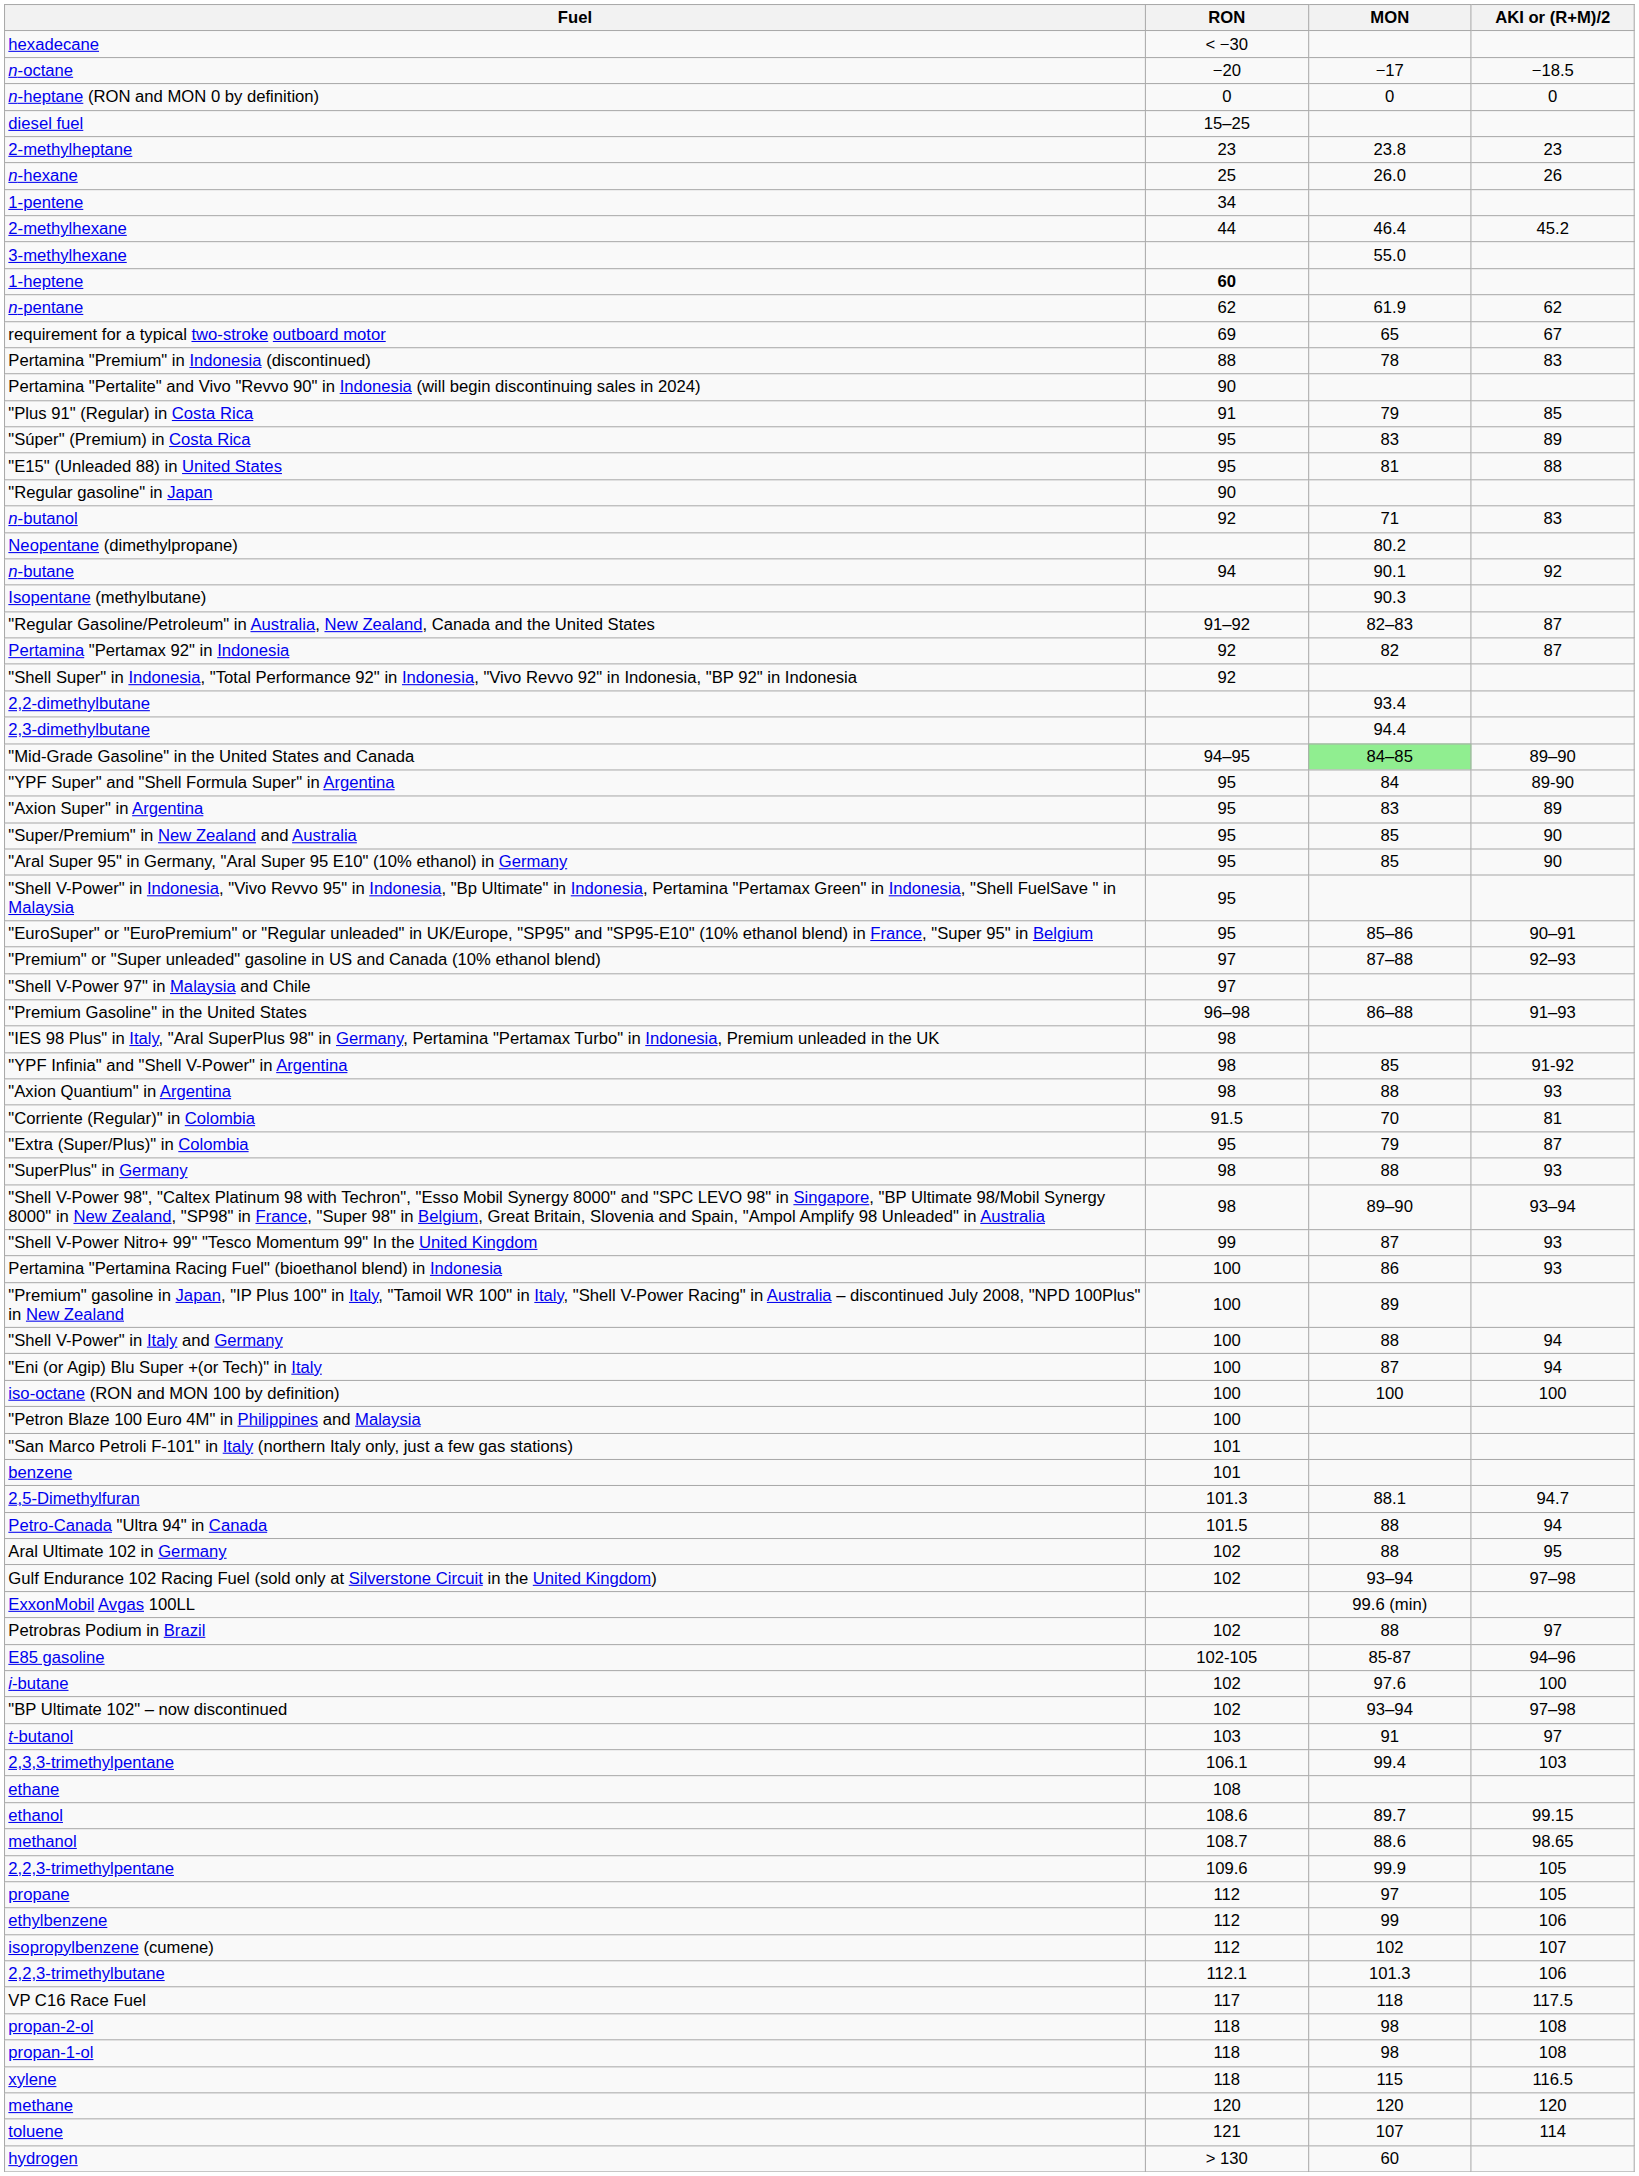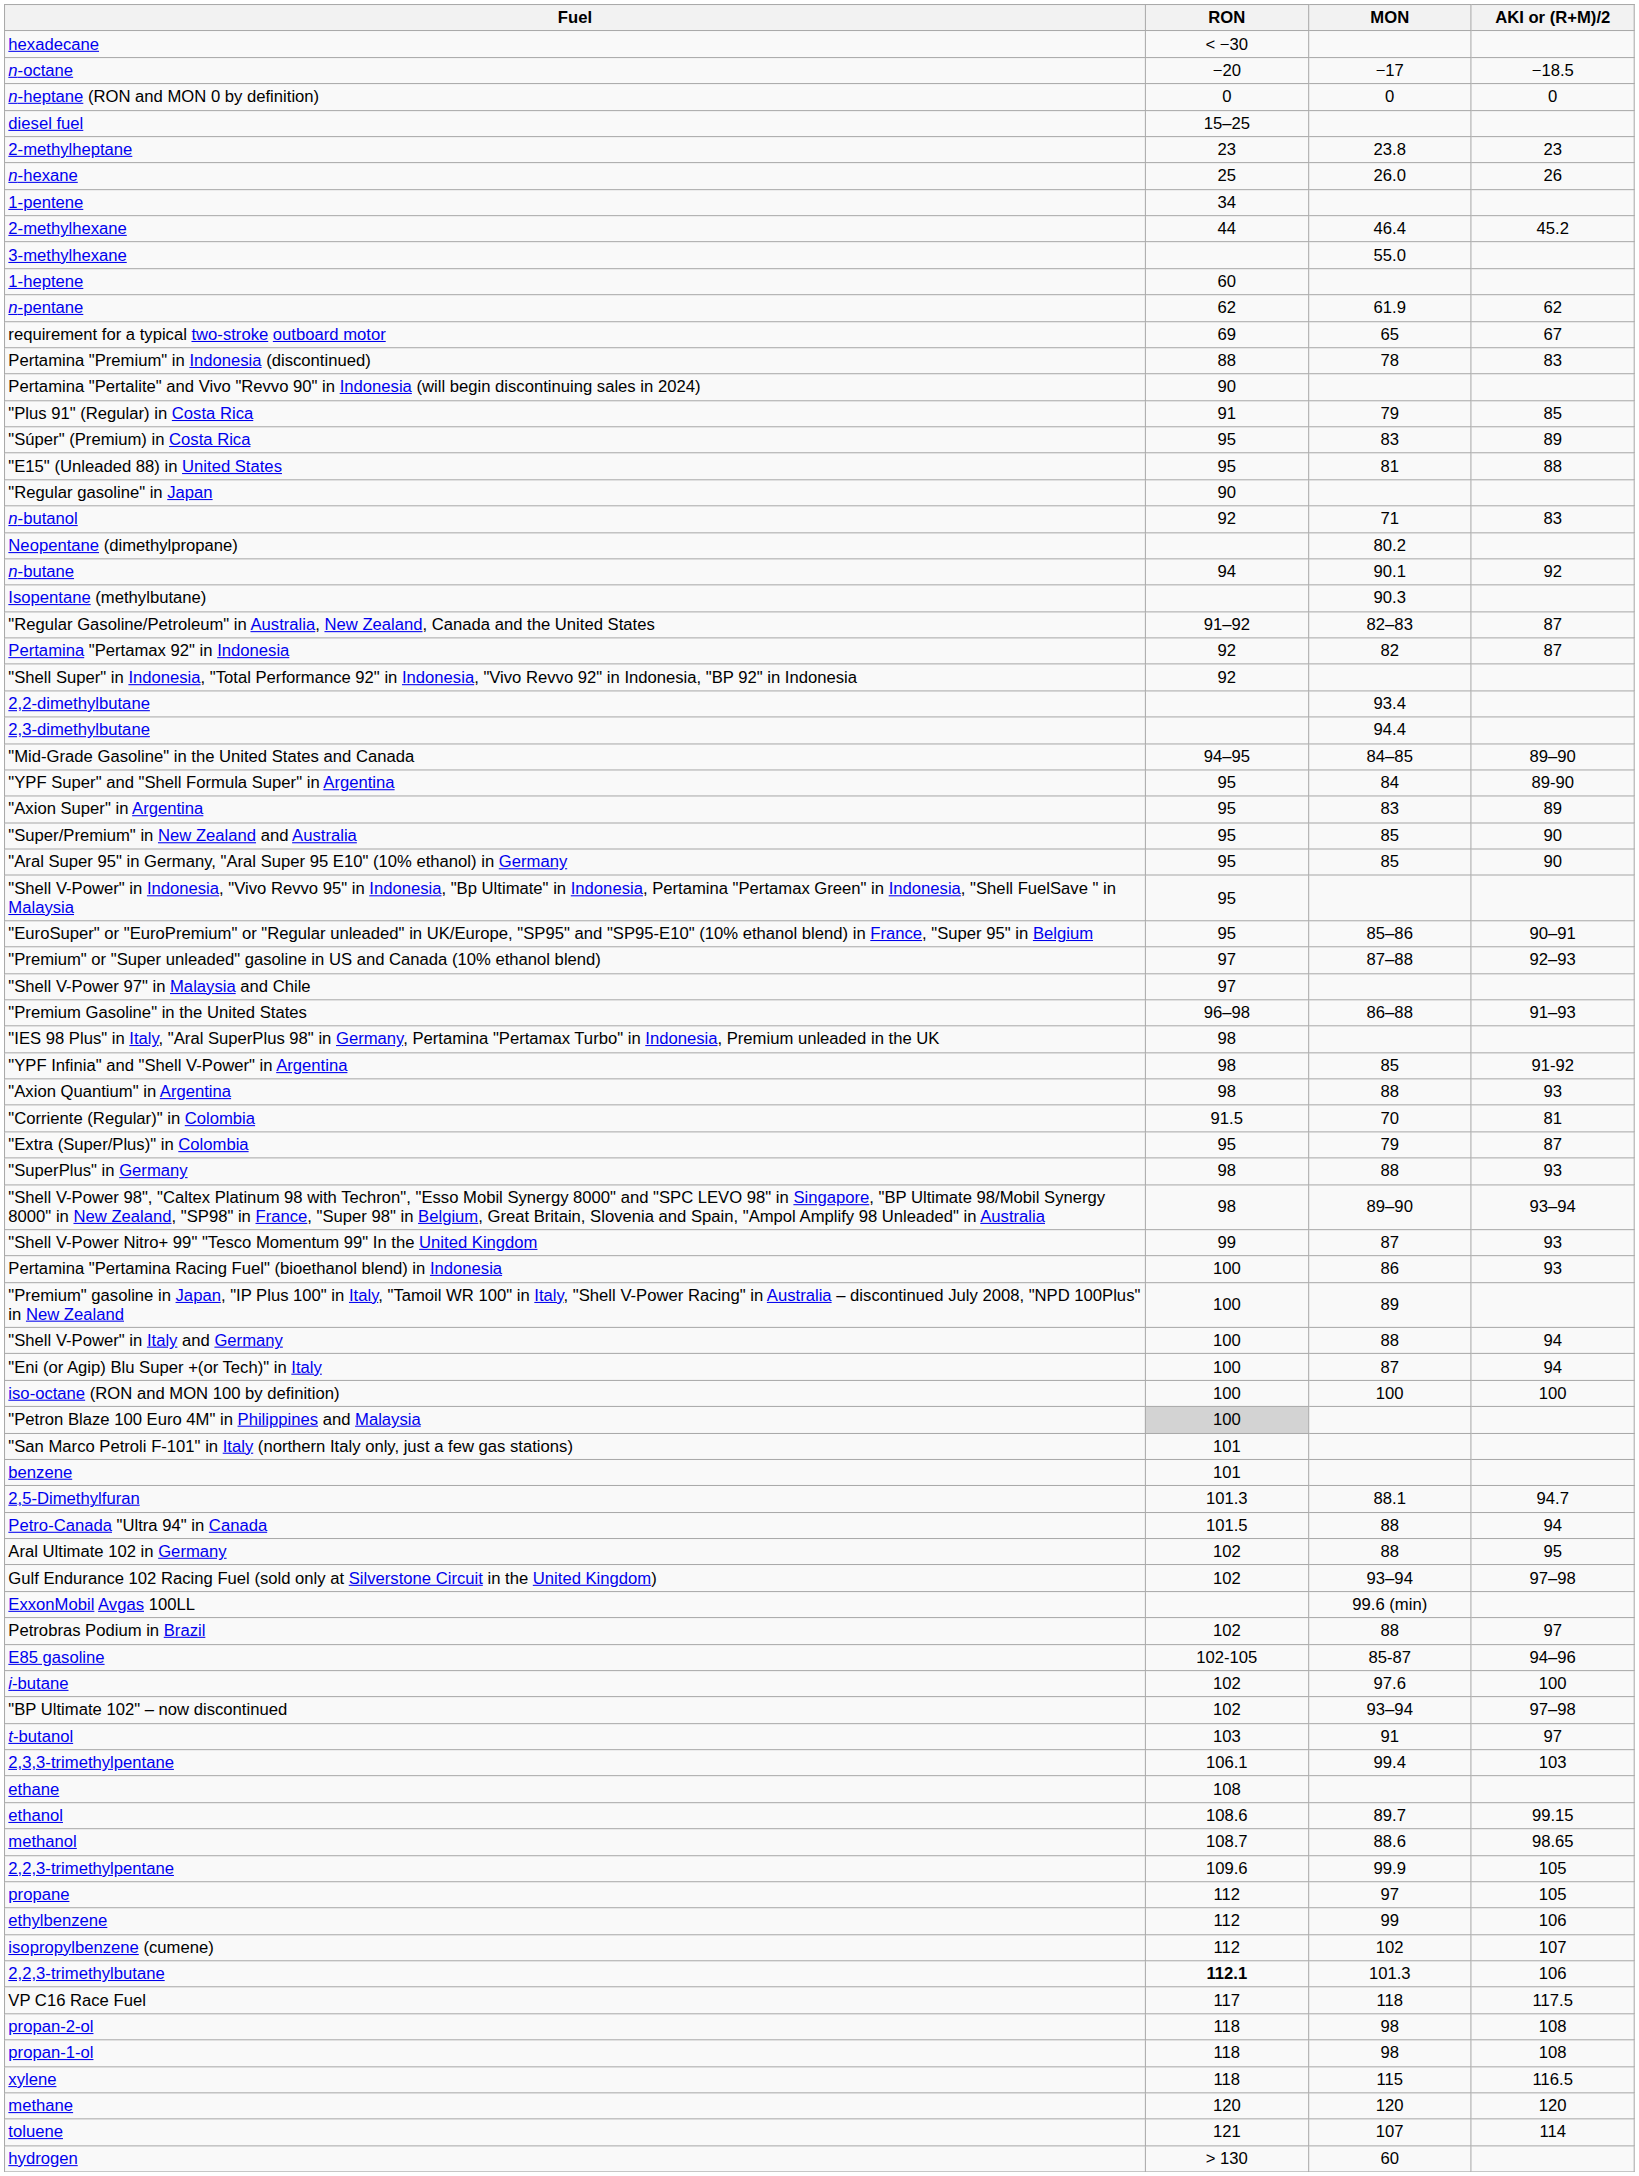(1227, 281) bold -> (1227, 281) normal
(1390, 756) lightgreen background -> (1390, 756) no background
(1227, 1419) no background -> (1227, 1419) lightgrey background
(1227, 1973) normal -> (1227, 1973) bold
